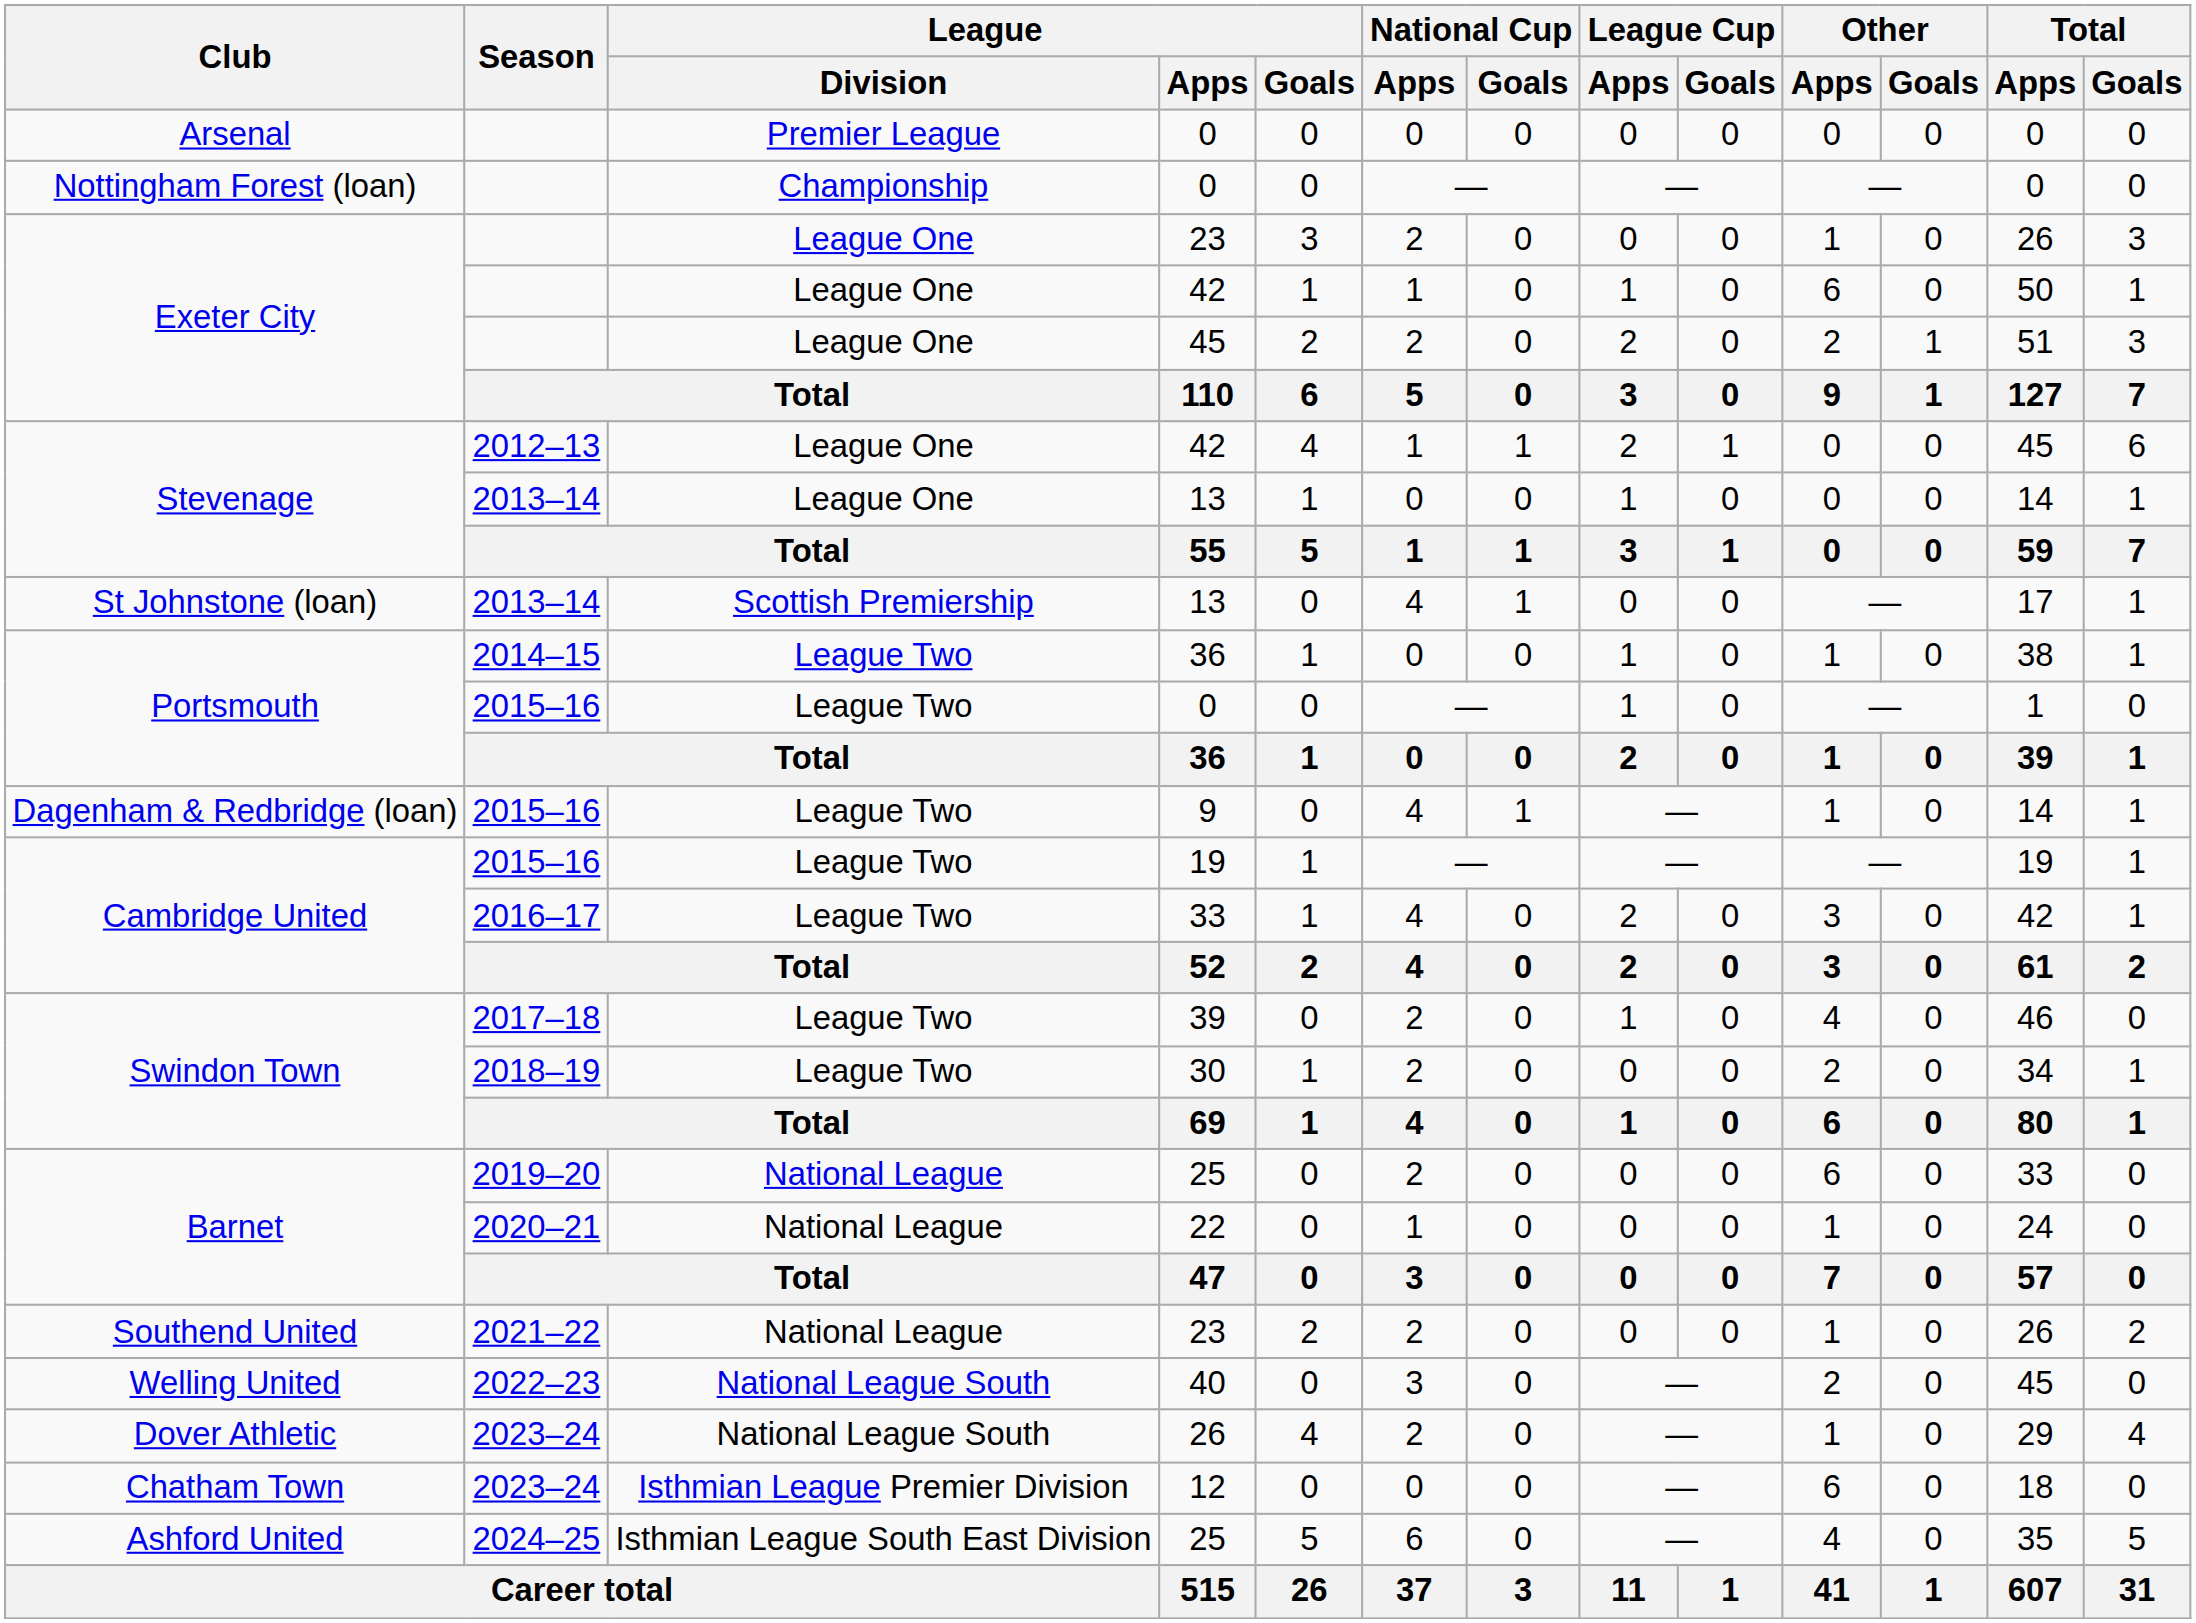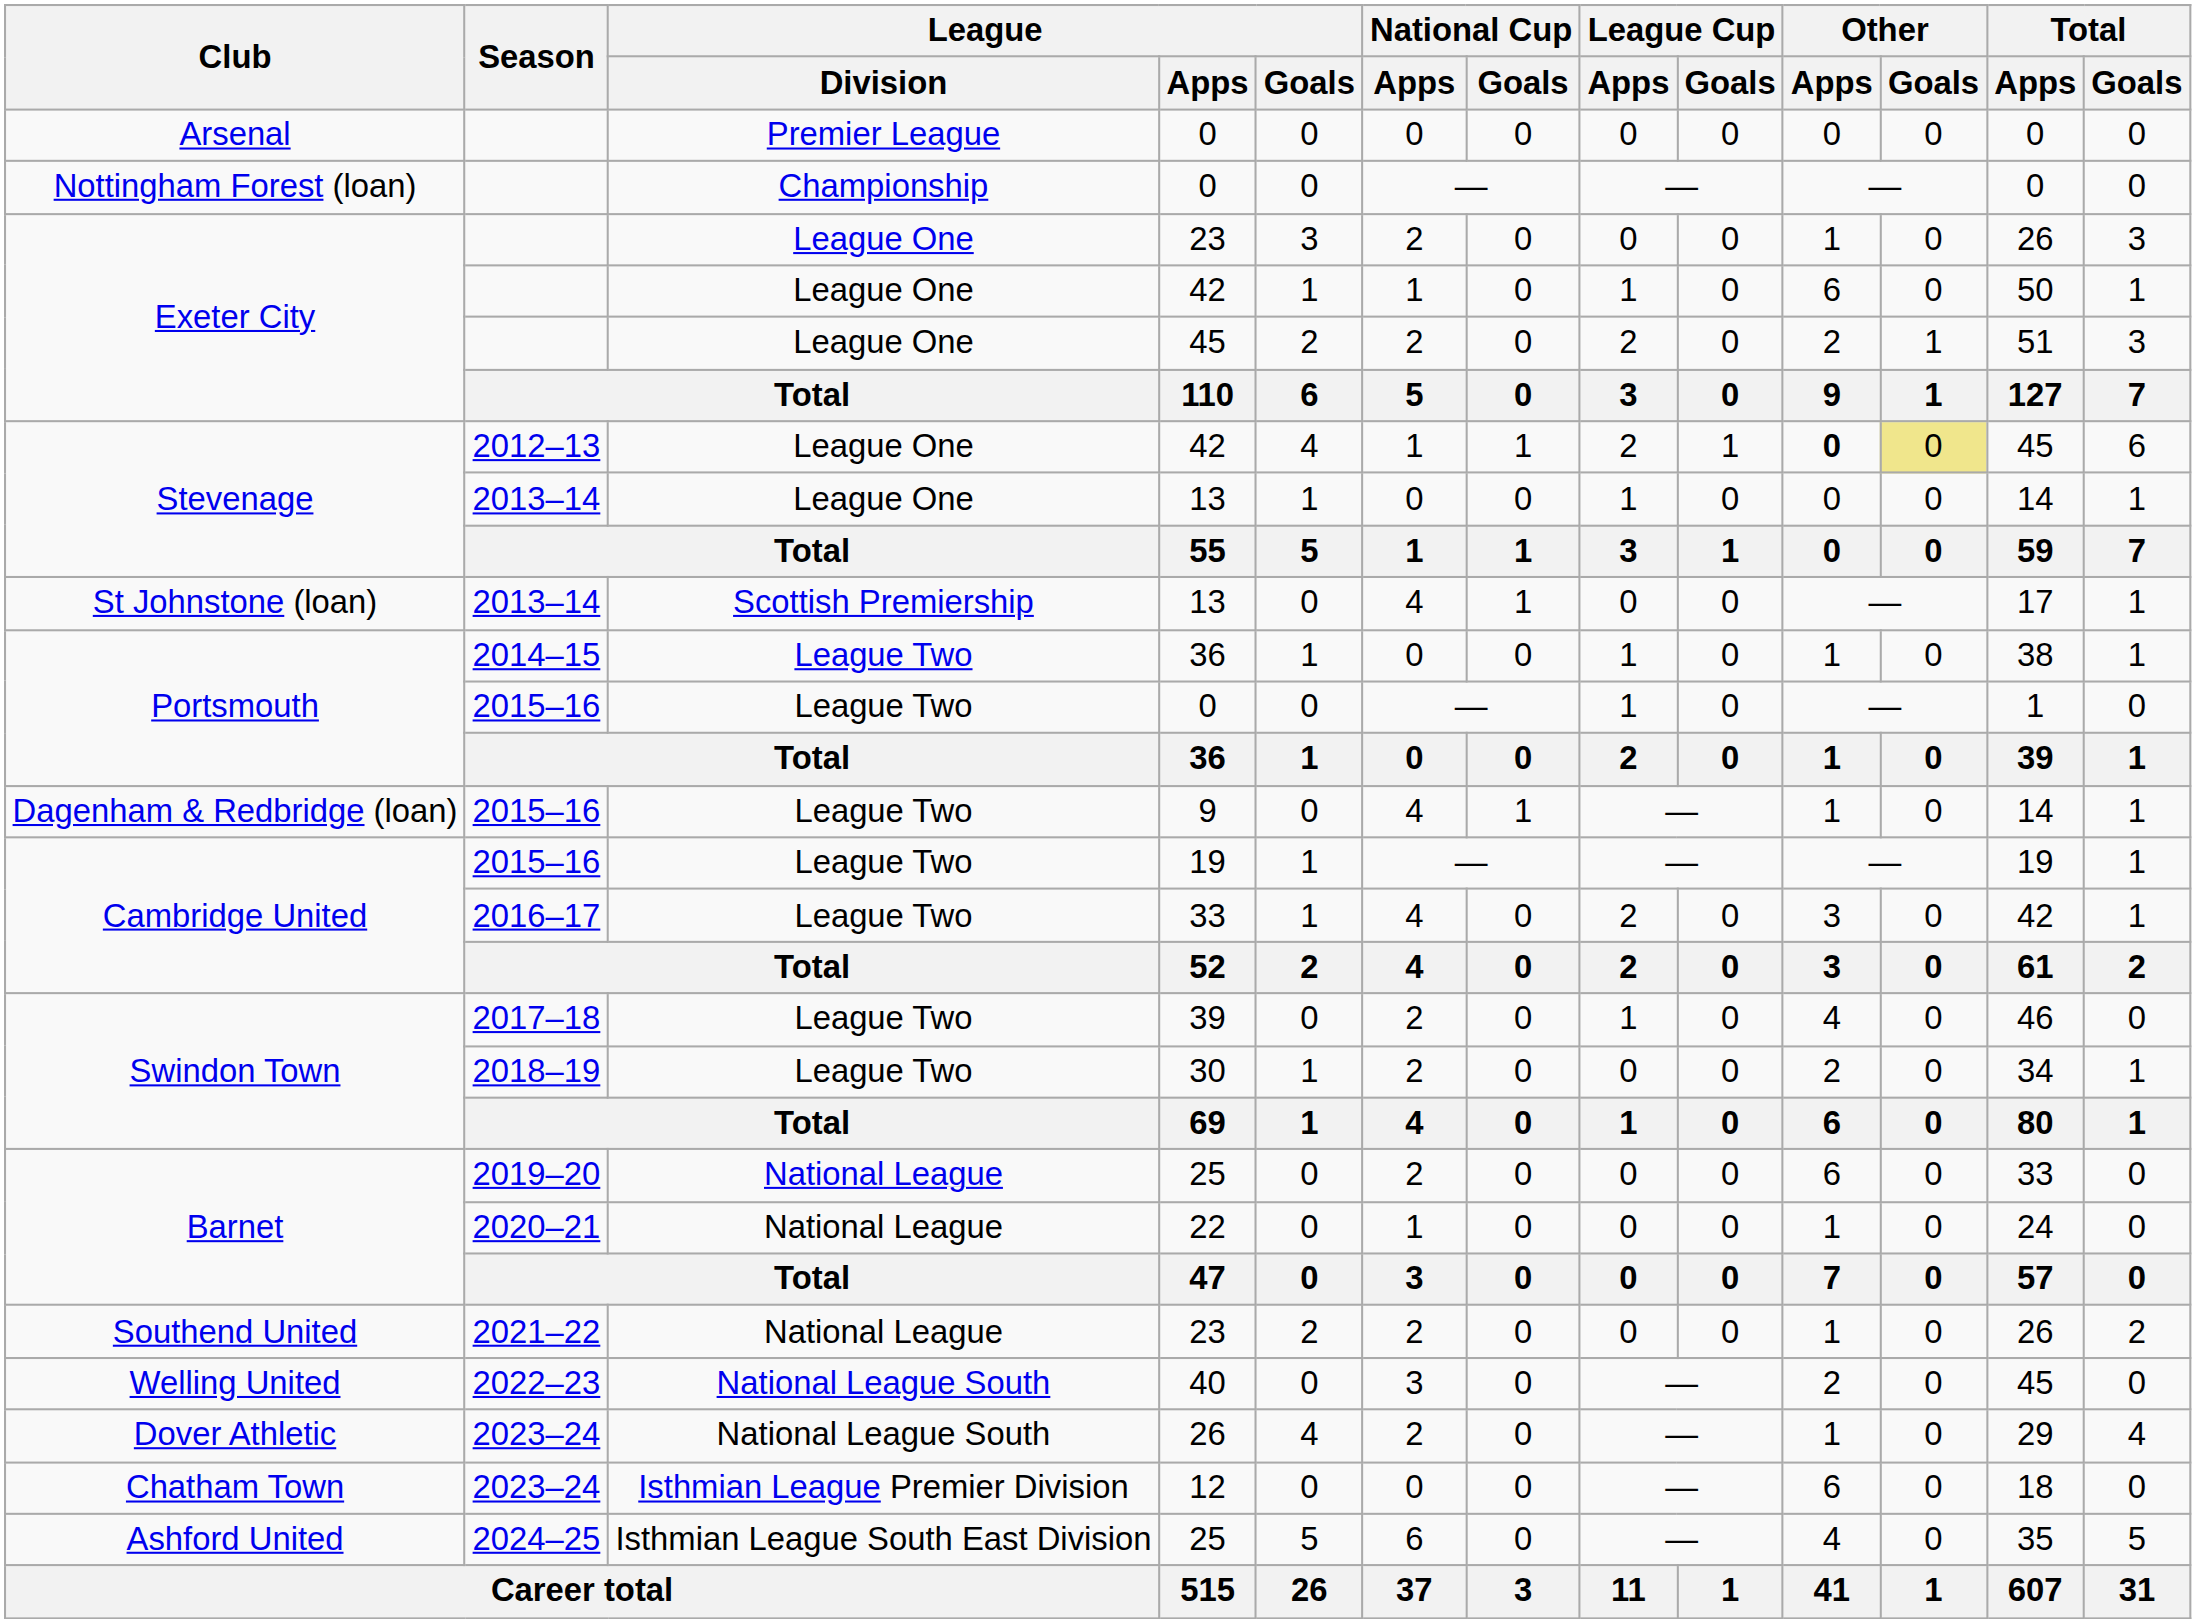(1832, 446) normal -> (1832, 446) bold
(1933, 446) no background -> (1933, 446) khaki background
